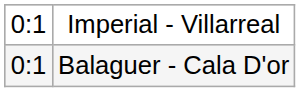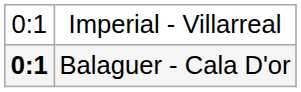(28, 65) normal -> (29, 65) bold
